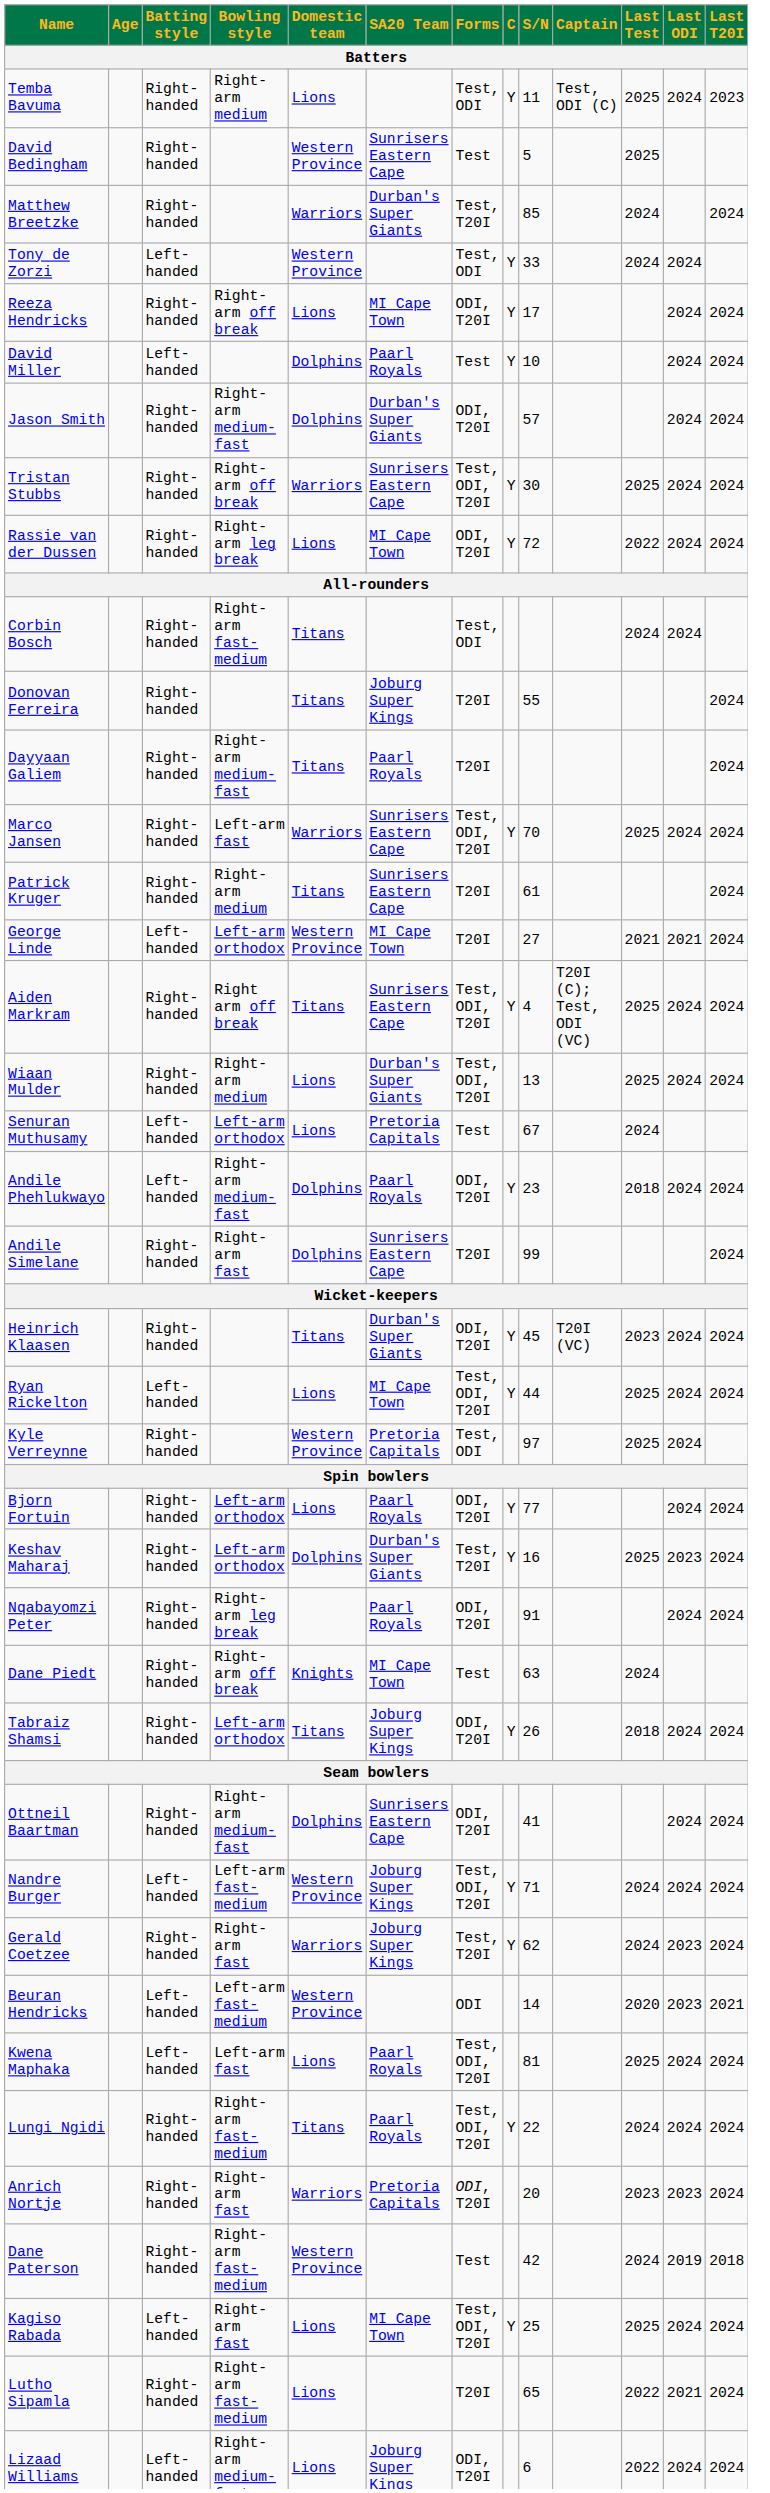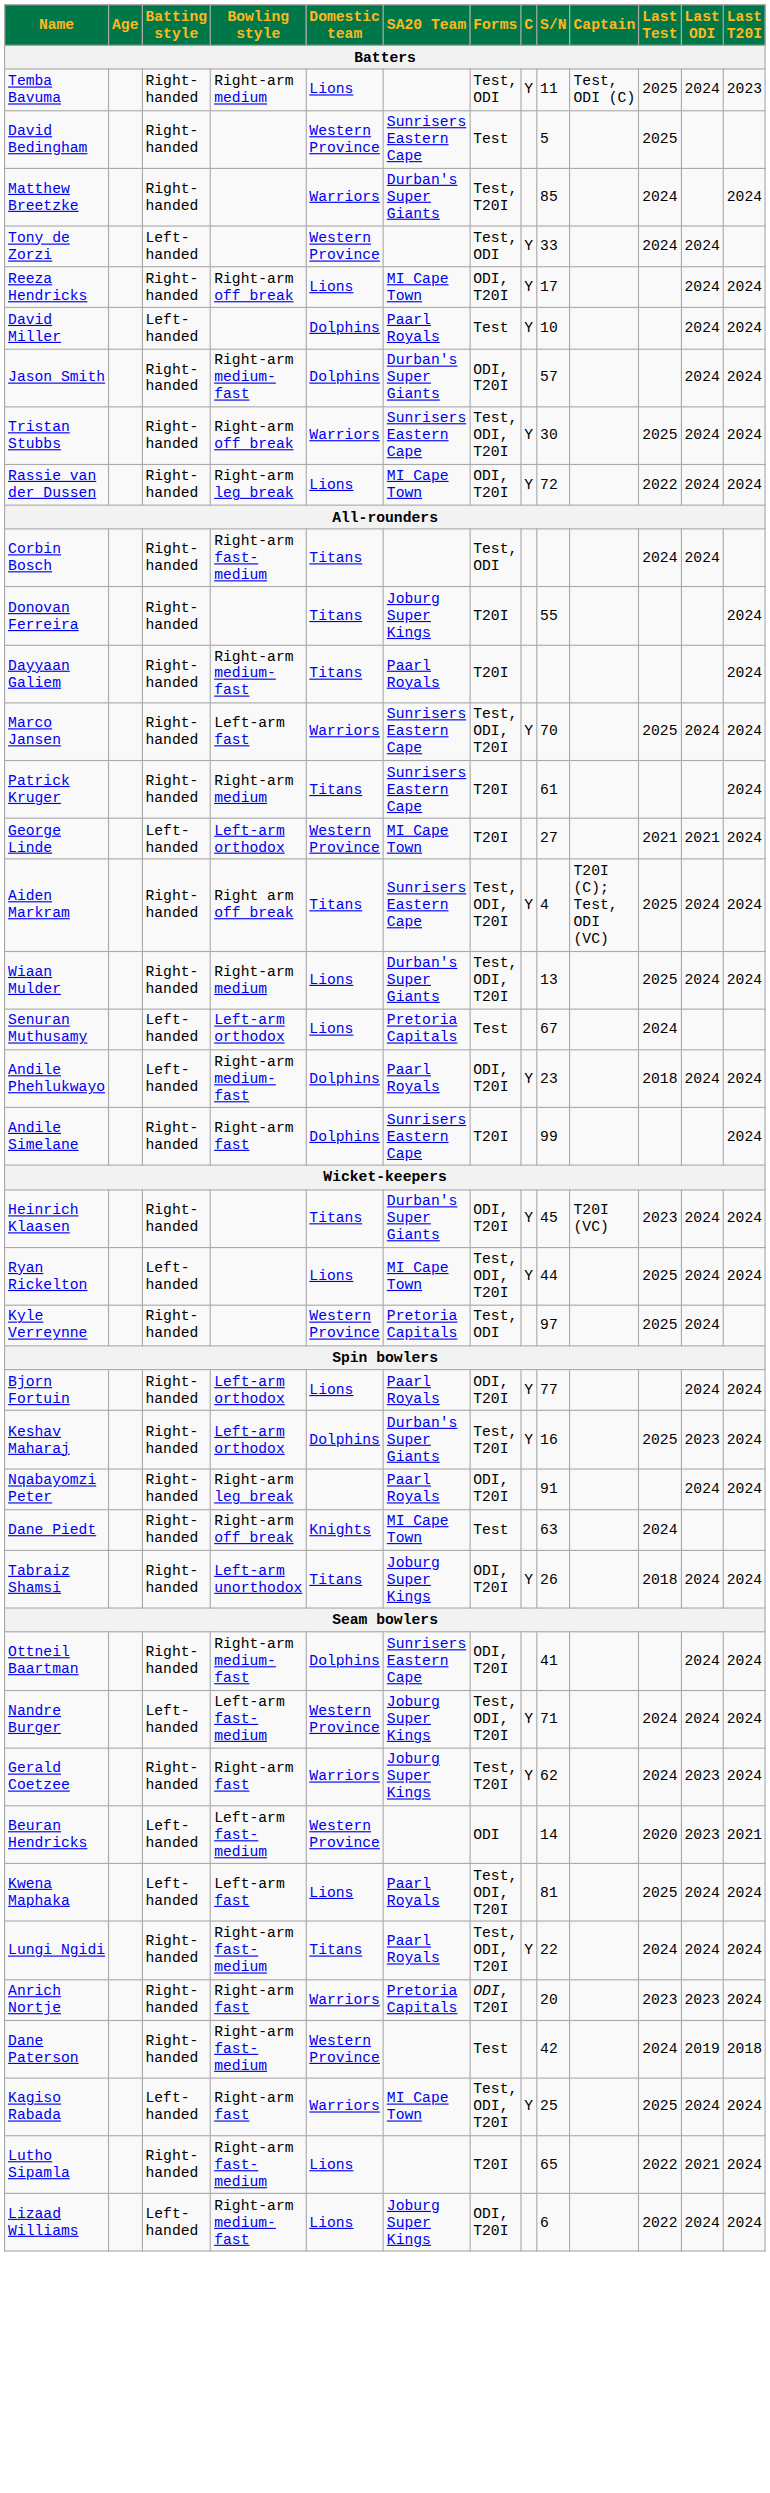(249, 1732) Left-arm orthodox -> (258, 1579) Left-arm unorthodox
(314, 2327) Lions -> (345, 2107) Warriors
